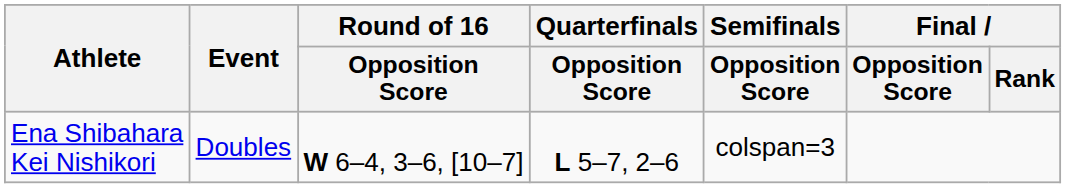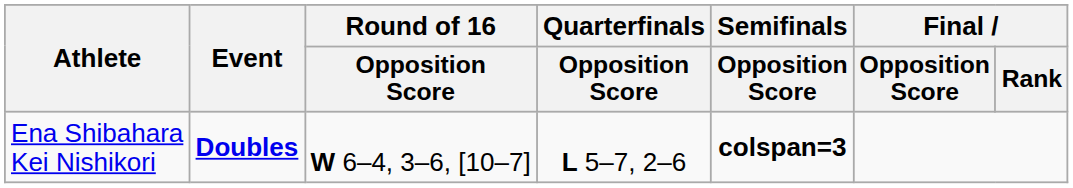(243, 148) normal -> (247, 148) bold
(775, 148) normal -> (782, 148) bold
